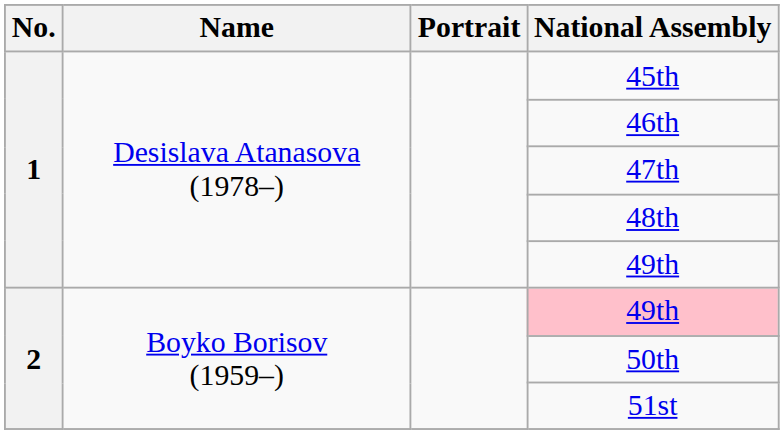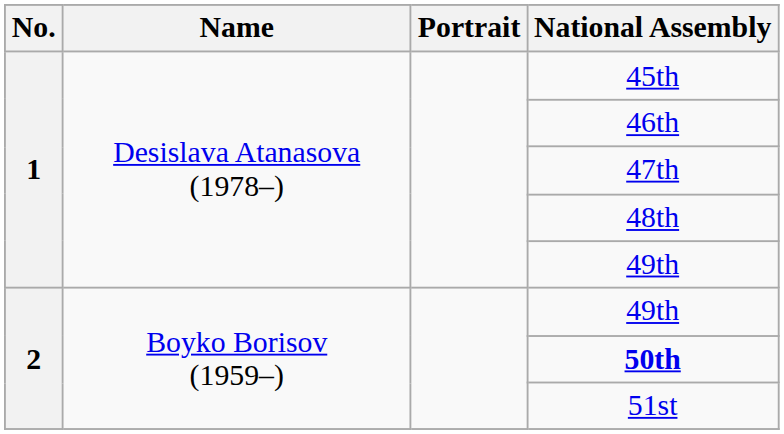(653, 311) pink background -> (653, 311) no background
(653, 358) normal -> (653, 358) bold
